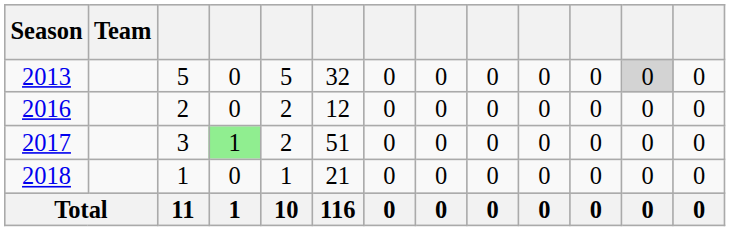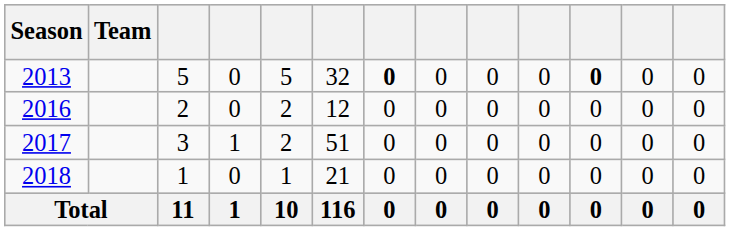(389, 75) normal -> (389, 75) bold
(596, 75) normal -> (596, 75) bold
(647, 75) lightgrey background -> (647, 75) no background
(235, 142) lightgreen background -> (235, 142) no background
